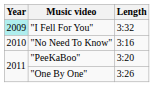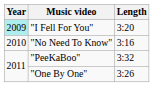(125, 27) 3:32 -> (125, 27) 3:20
(125, 58) 3:20 -> (125, 58) 3:32
